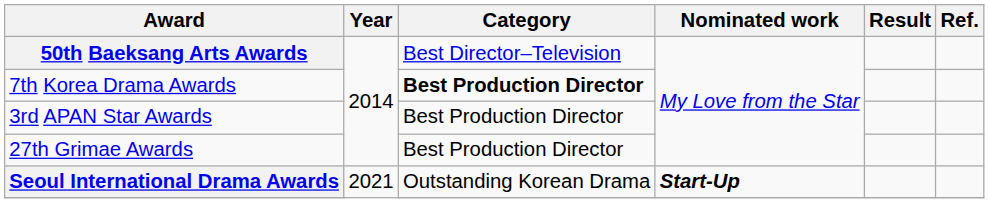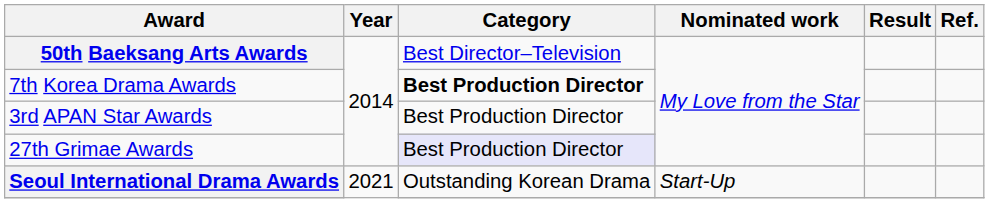(513, 149) no background -> (513, 149) lavender background
(700, 181) bold -> (698, 181) normal
